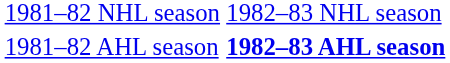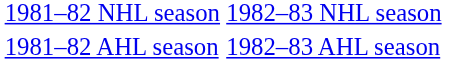(336, 47) bold -> (333, 47) normal
